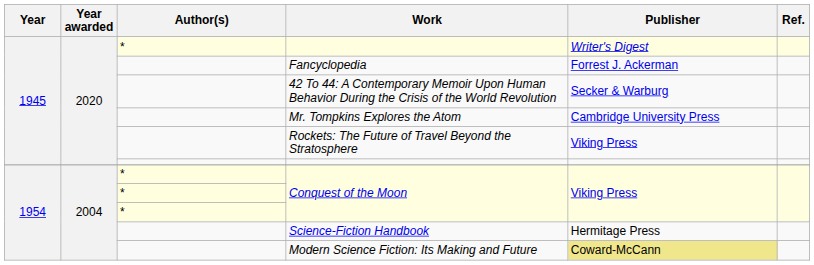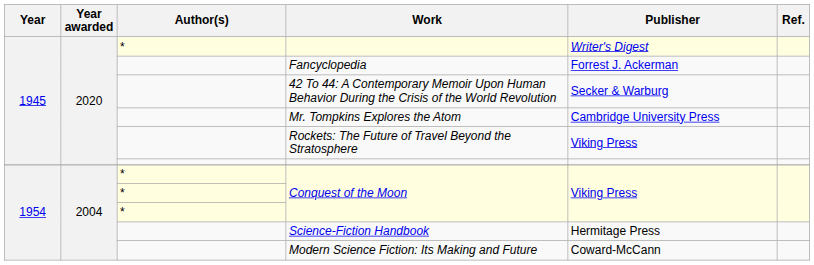(616, 250) khaki background -> (616, 250) no background
